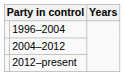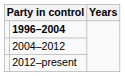(39, 29) normal -> (39, 29) bold
